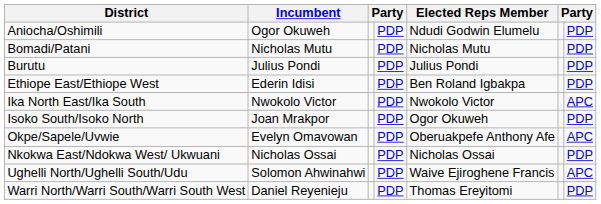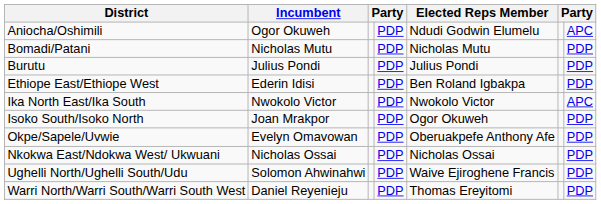(580, 31) PDP -> (580, 31) APC
(580, 137) APC -> (580, 137) PDP
(580, 172) APC -> (580, 172) PDP
